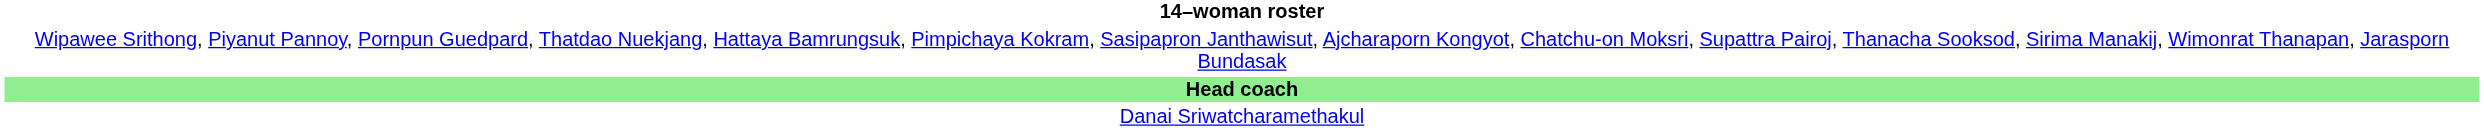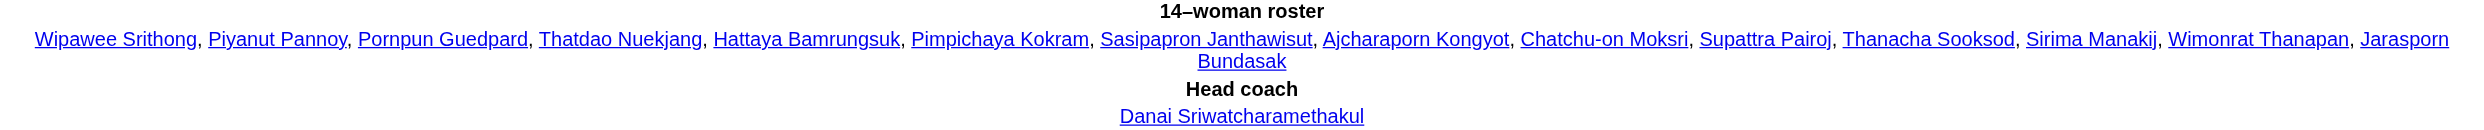(1242, 89) lightgreen background -> (1242, 89) no background
